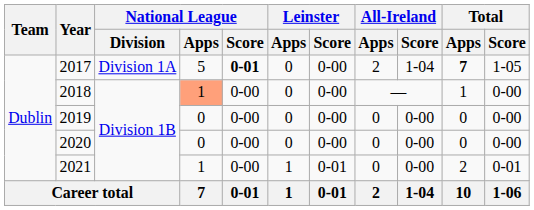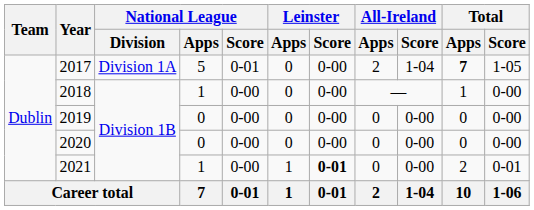(245, 67) bold -> (245, 67) normal
(201, 92) lightsalmon background -> (201, 92) no background
(332, 167) normal -> (332, 167) bold
